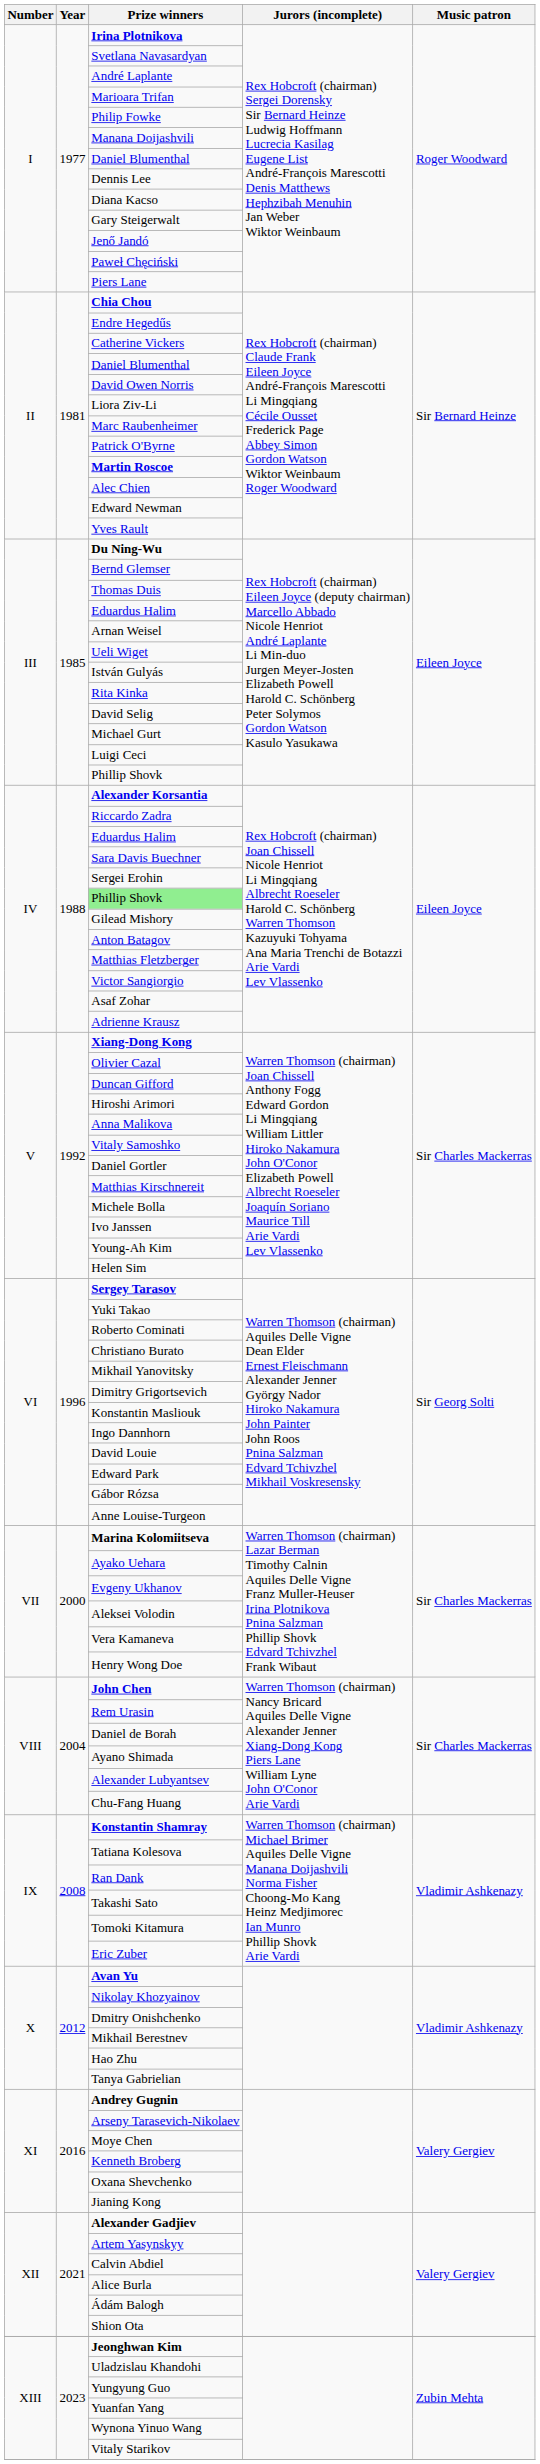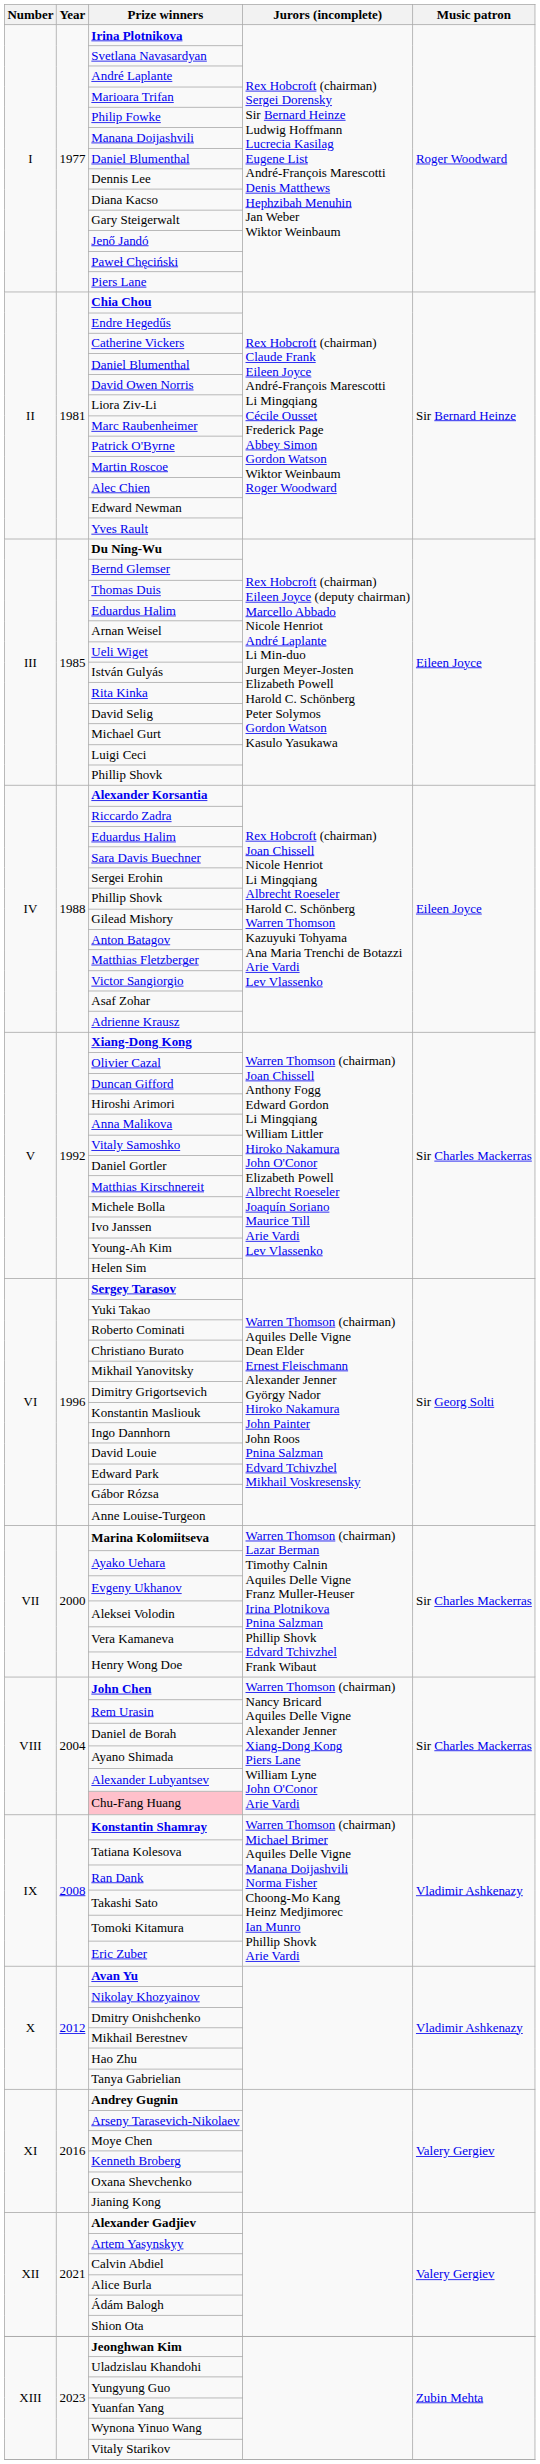(132, 466) bold -> (130, 466) normal
(127, 898) lightgreen background -> (127, 898) no background
(136, 1802) no background -> (136, 1802) pink background
